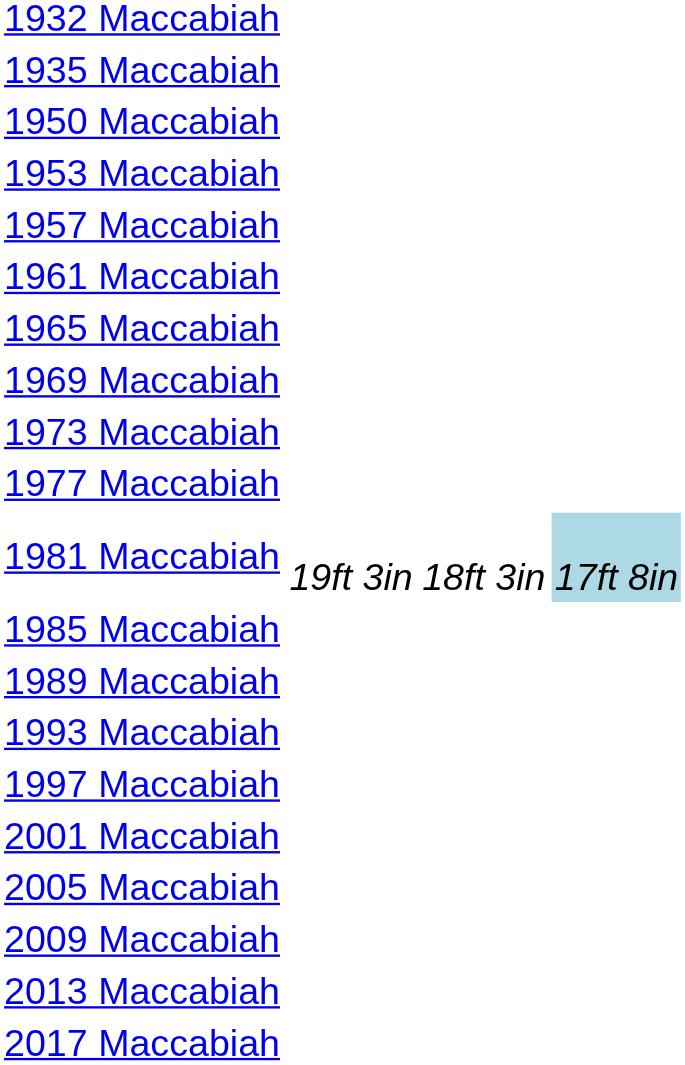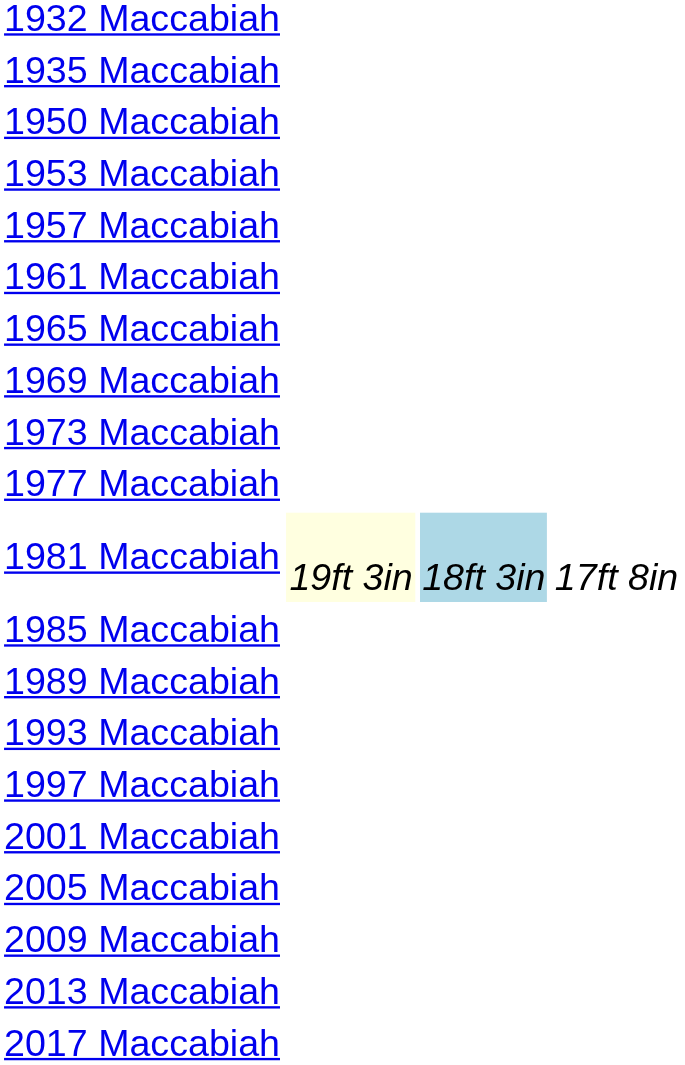(351, 577) no background -> (351, 577) lightyellow background
(484, 577) no background -> (484, 577) lightblue background
(617, 577) lightblue background -> (617, 577) no background
